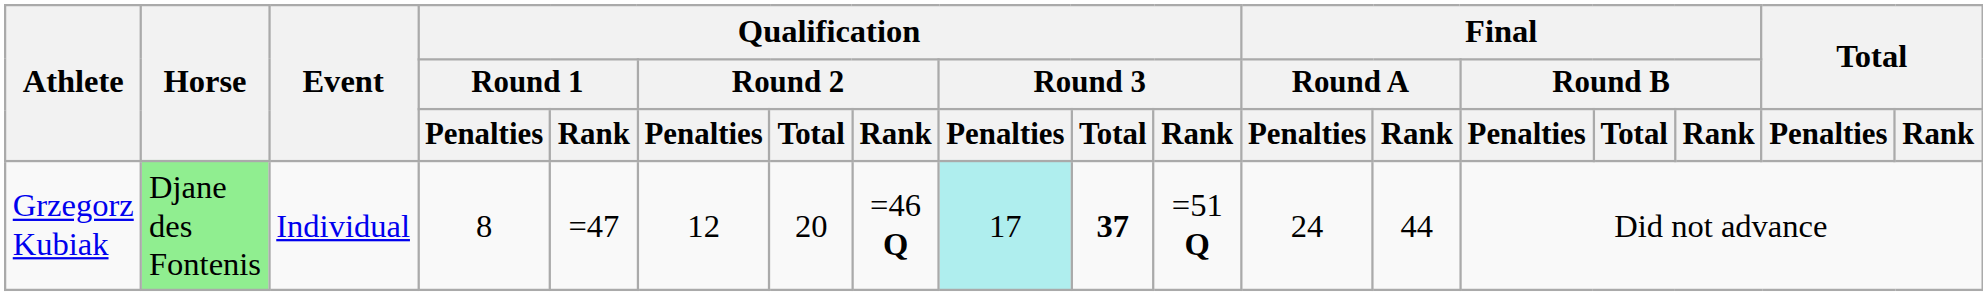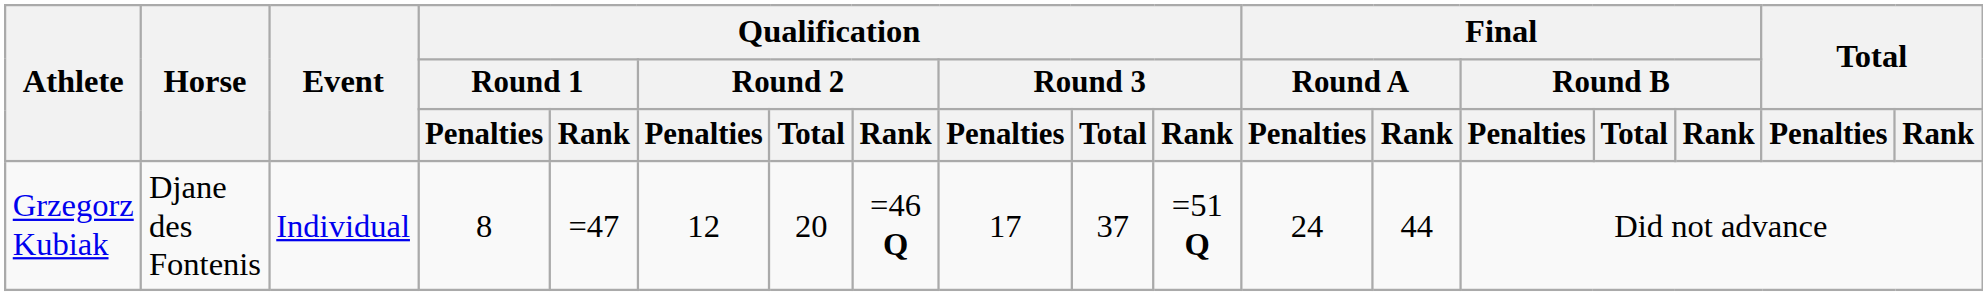(205, 225) lightgreen background -> (205, 225) no background
(1005, 225) paleturquoise background -> (1005, 225) no background
(1113, 225) bold -> (1113, 225) normal
